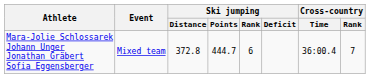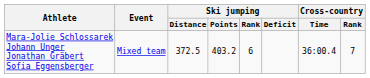(188, 52) 372.8 -> (188, 52) 372.5
(224, 52) 444.7 -> (224, 52) 403.2
